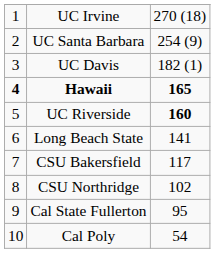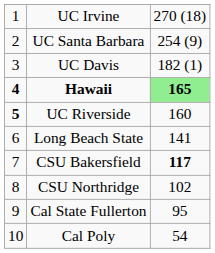(180, 89) no background -> (180, 89) lightgreen background
(16, 114) normal -> (16, 114) bold
(180, 114) bold -> (180, 114) normal
(180, 162) normal -> (180, 162) bold
